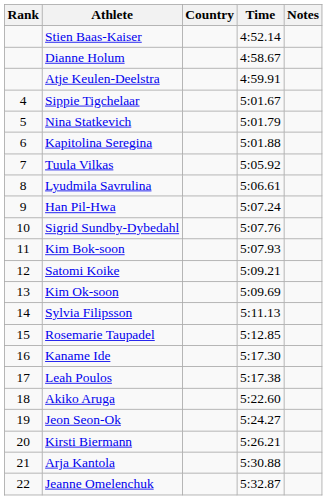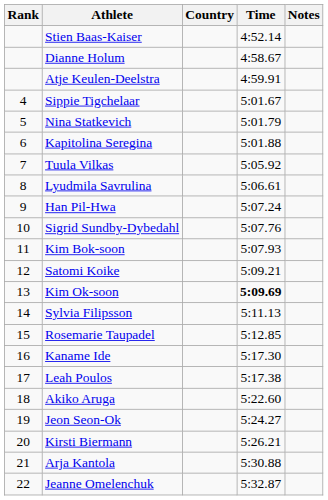(260, 292) normal -> (261, 292) bold
